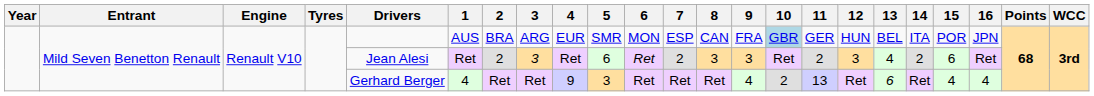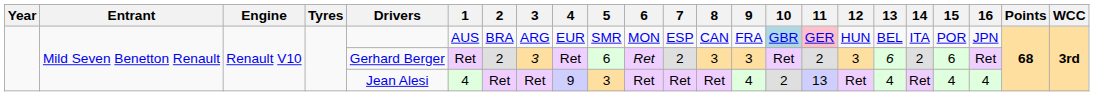(820, 37) no background -> (820, 37) pink background
(397, 59) Jean Alesi -> (397, 59) Gerhard Berger
(890, 59) 4 -> (890, 59) 6
(397, 80) Gerhard Berger -> (397, 80) Jean Alesi
(890, 80) 6 -> (890, 80) 4
